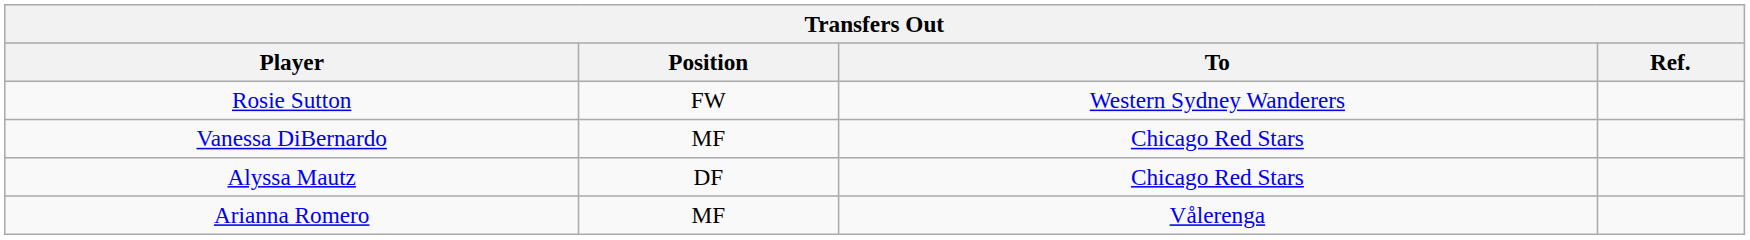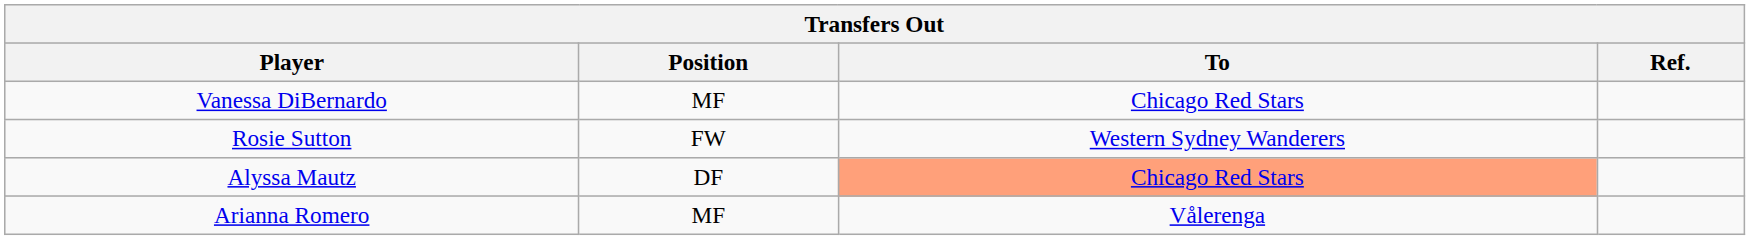rows swapped: (292, 138) <-> (292, 100)
(1217, 177) no background -> (1217, 177) lightsalmon background
